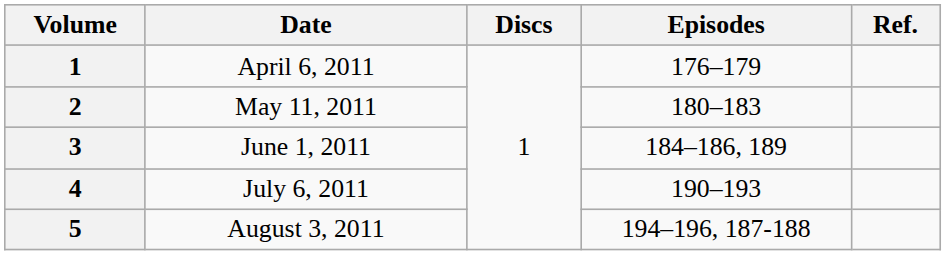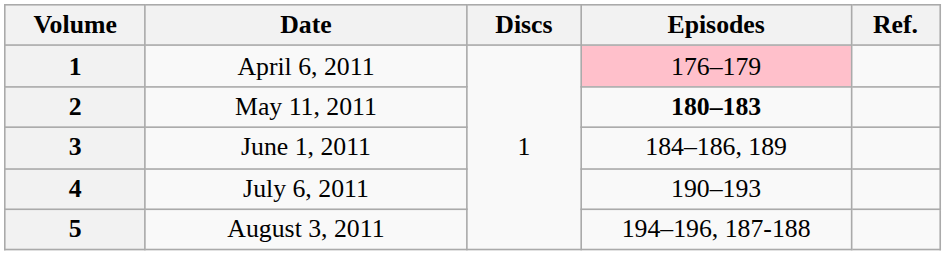(716, 65) no background -> (716, 65) pink background
(716, 106) normal -> (716, 106) bold
